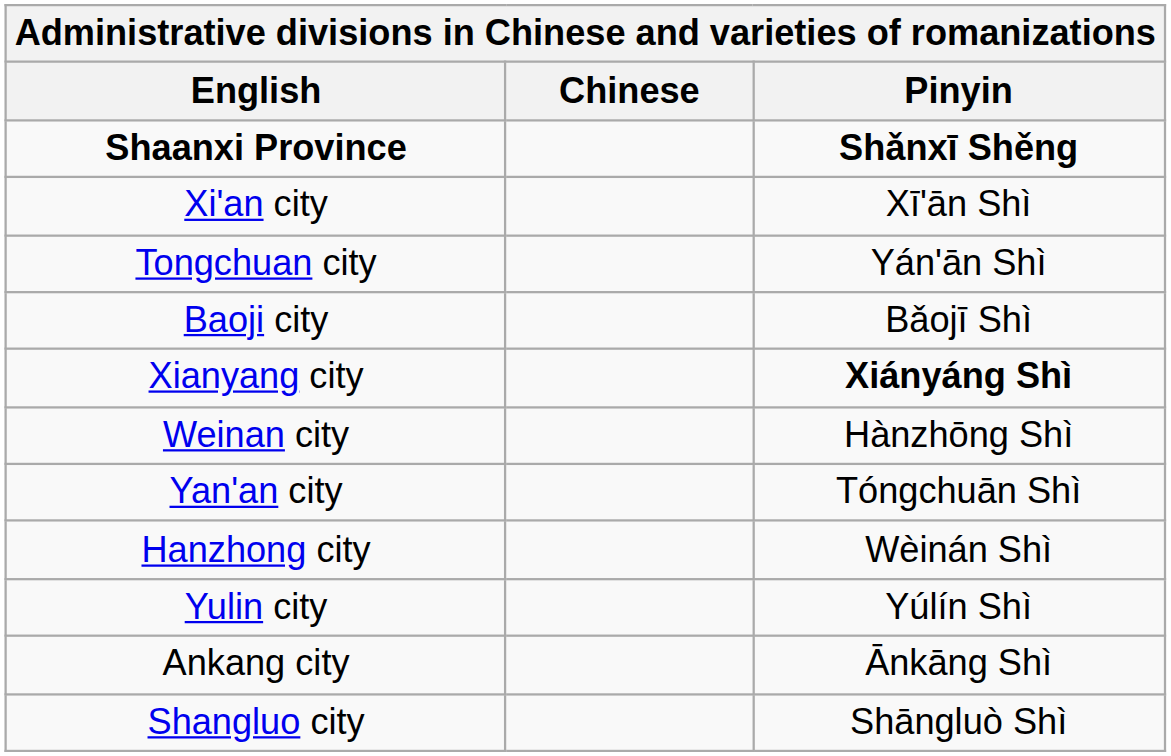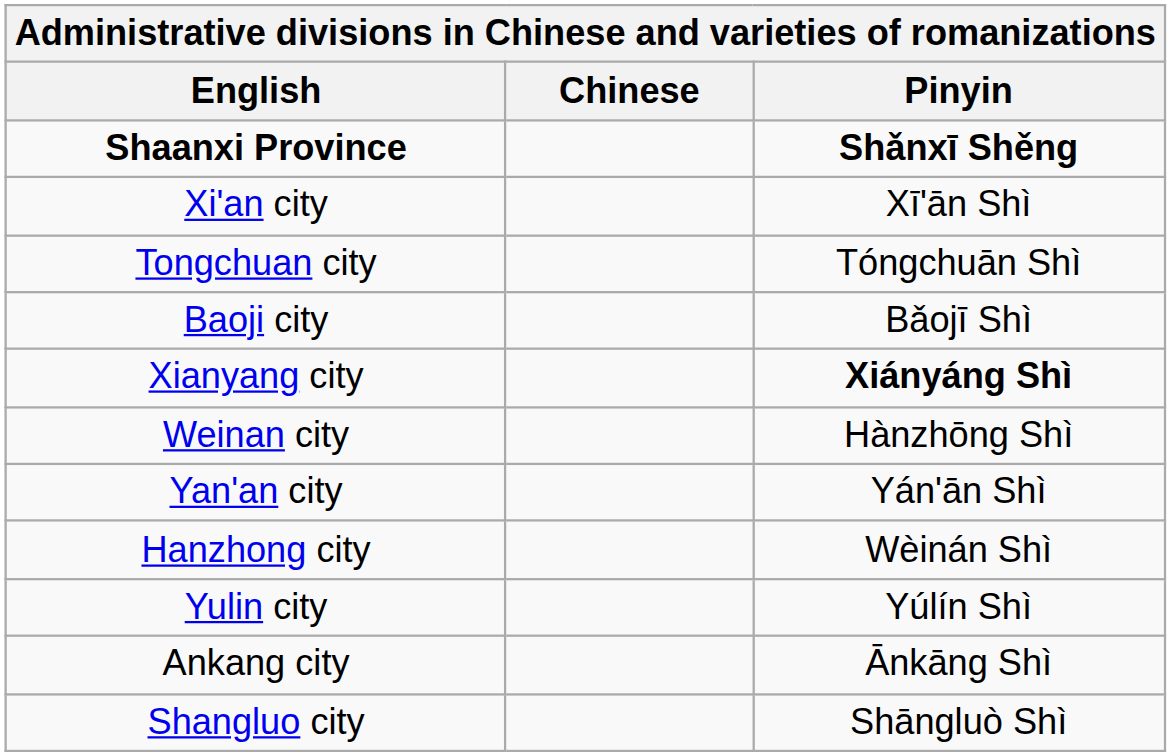(959, 262) Yán'ān Shì -> (959, 262) Tóngchuān Shì
(959, 491) Tóngchuān Shì -> (959, 491) Yán'ān Shì
